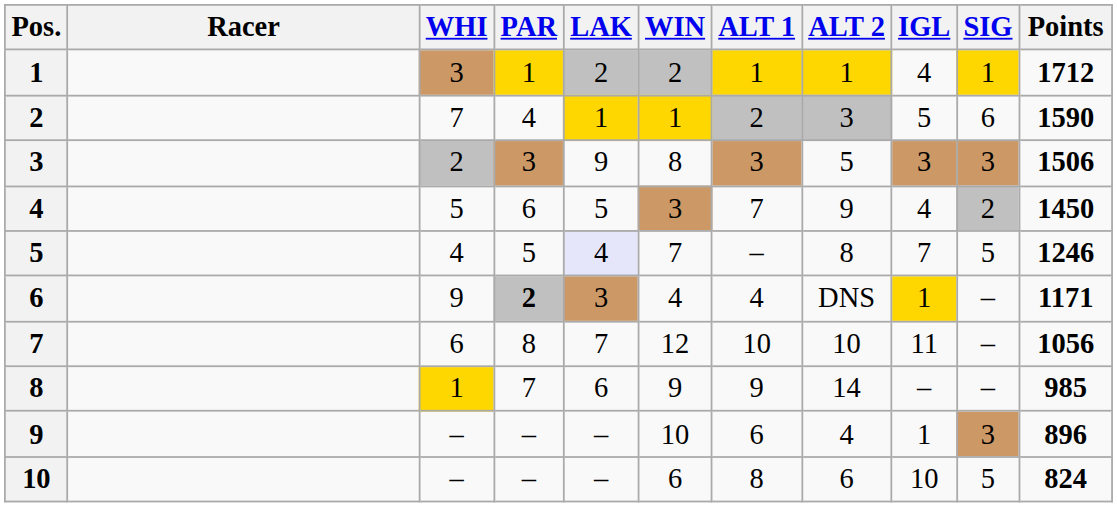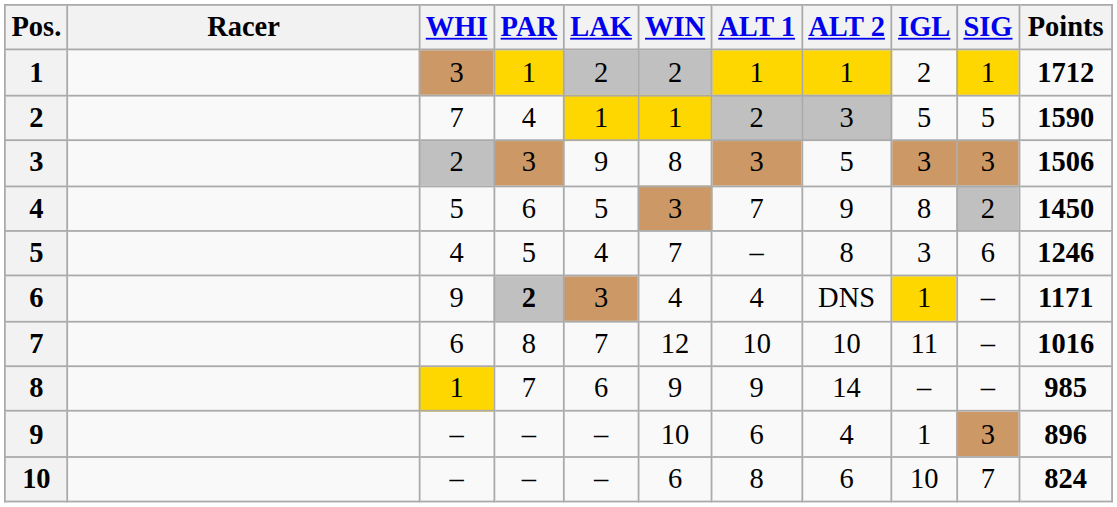(924, 72) 4 -> (924, 72) 2
(988, 117) 6 -> (988, 117) 5
(924, 207) 4 -> (924, 207) 8
(601, 252) lavender background -> (601, 252) no background
(924, 252) 7 -> (924, 252) 3
(988, 252) 5 -> (988, 252) 6
(1066, 343) 1056 -> (1066, 343) 1016
(988, 478) 5 -> (988, 478) 7
